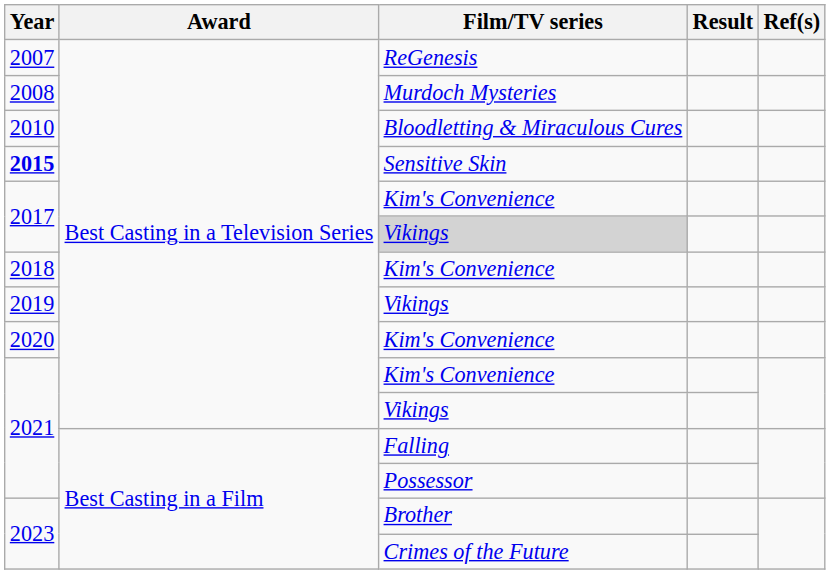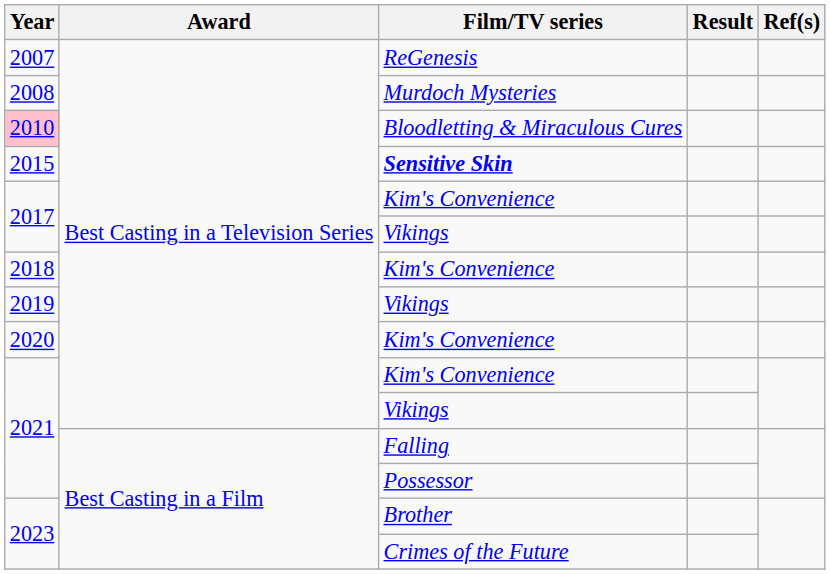(32, 127) no background -> (32, 127) pink background
(32, 163) bold -> (32, 163) normal
(445, 163) normal -> (448, 163) bold
(416, 233) lightgrey background -> (416, 233) no background
